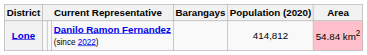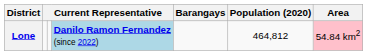(112, 35) no background -> (112, 35) lightblue background
(271, 35) 414,812 -> (271, 35) 464,812
